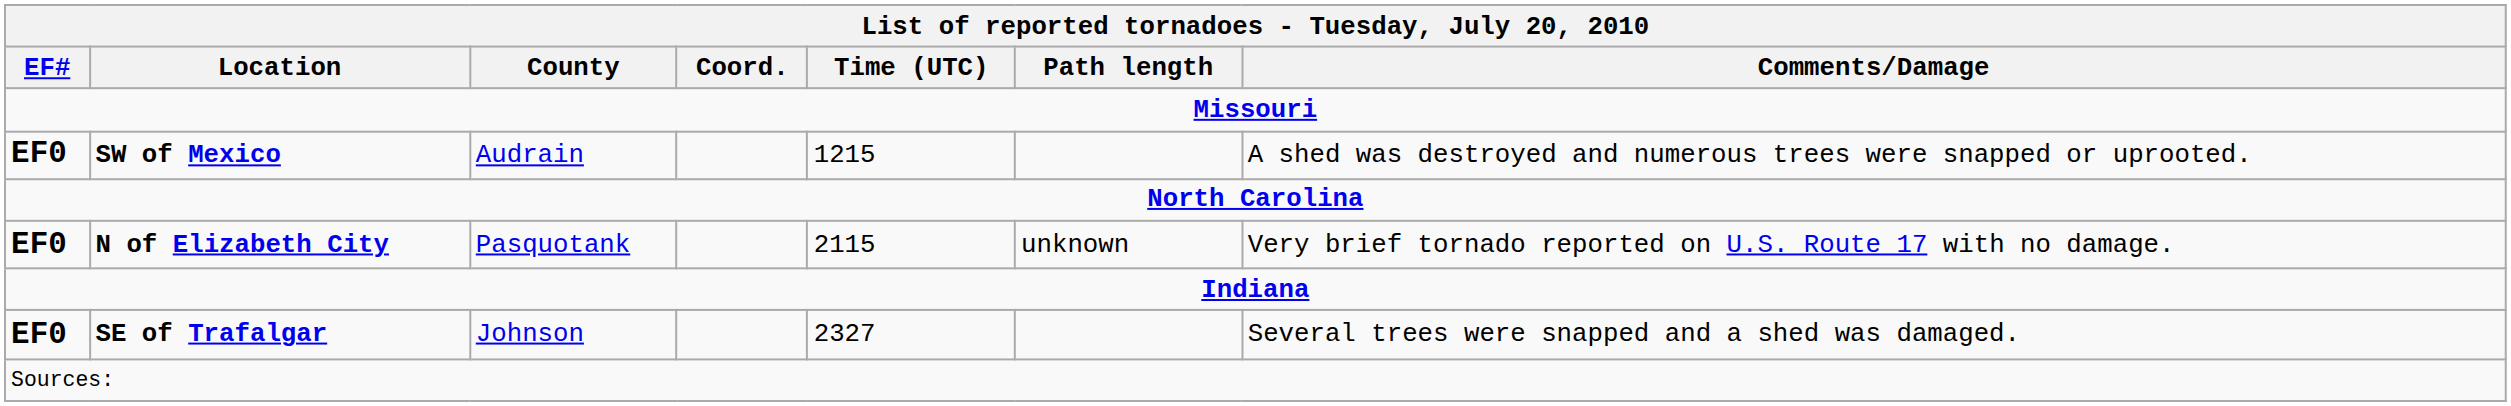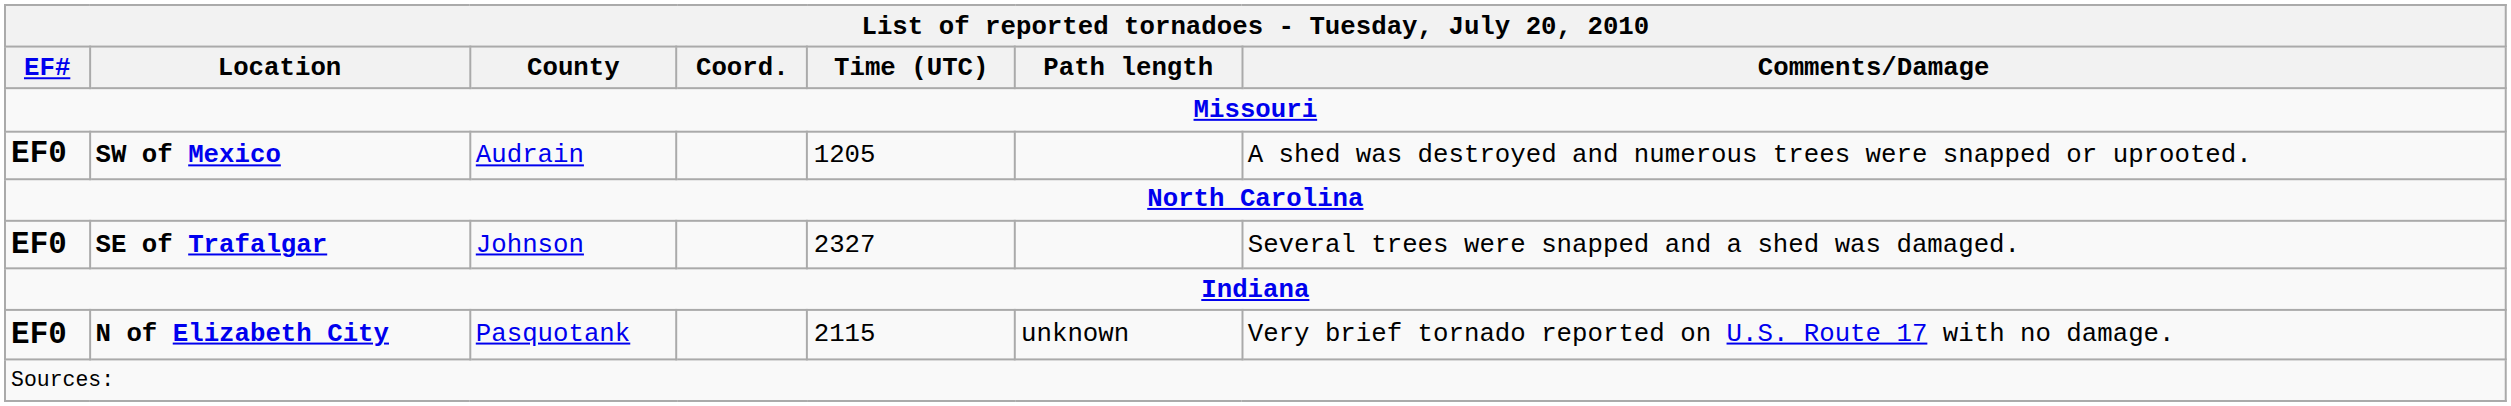(845, 155) 1215 -> (845, 155) 1205
rows swapped: (242, 245) <-> (211, 334)
